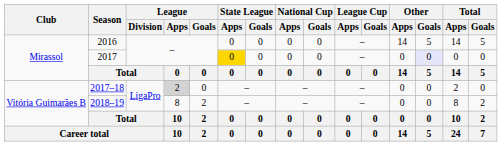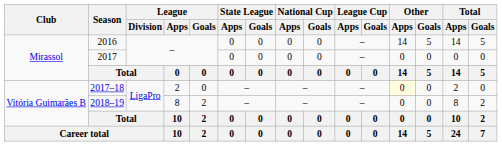(232, 57) gold background -> (232, 57) no background
(429, 57) lavender background -> (429, 57) no background
(177, 88) lightgrey background -> (177, 88) no background
(402, 88) no background -> (402, 88) lightyellow background
